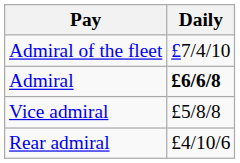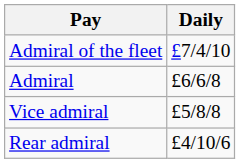(196, 81) bold -> (196, 81) normal
